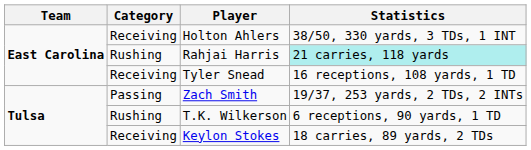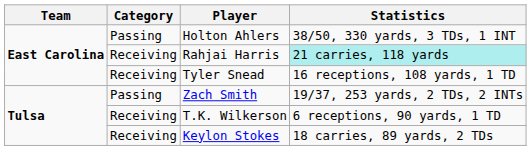(143, 35) Receiving -> (136, 35) Passing
(136, 55) Rushing -> (143, 55) Receiving
(136, 116) Rushing -> (143, 116) Receiving
